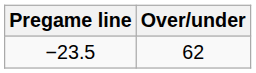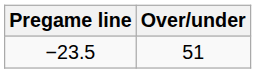(193, 51) 62 -> (193, 51) 51
